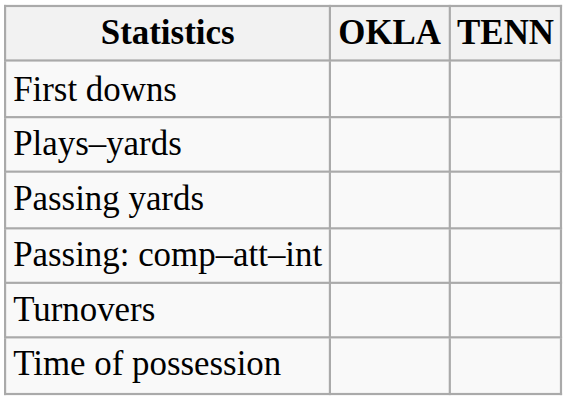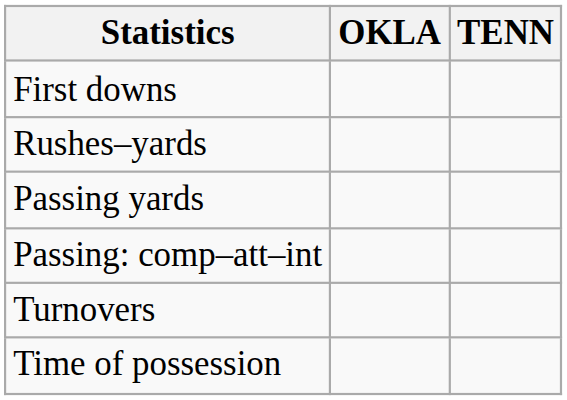- row: (97, 143)
+ row: (110, 143)
